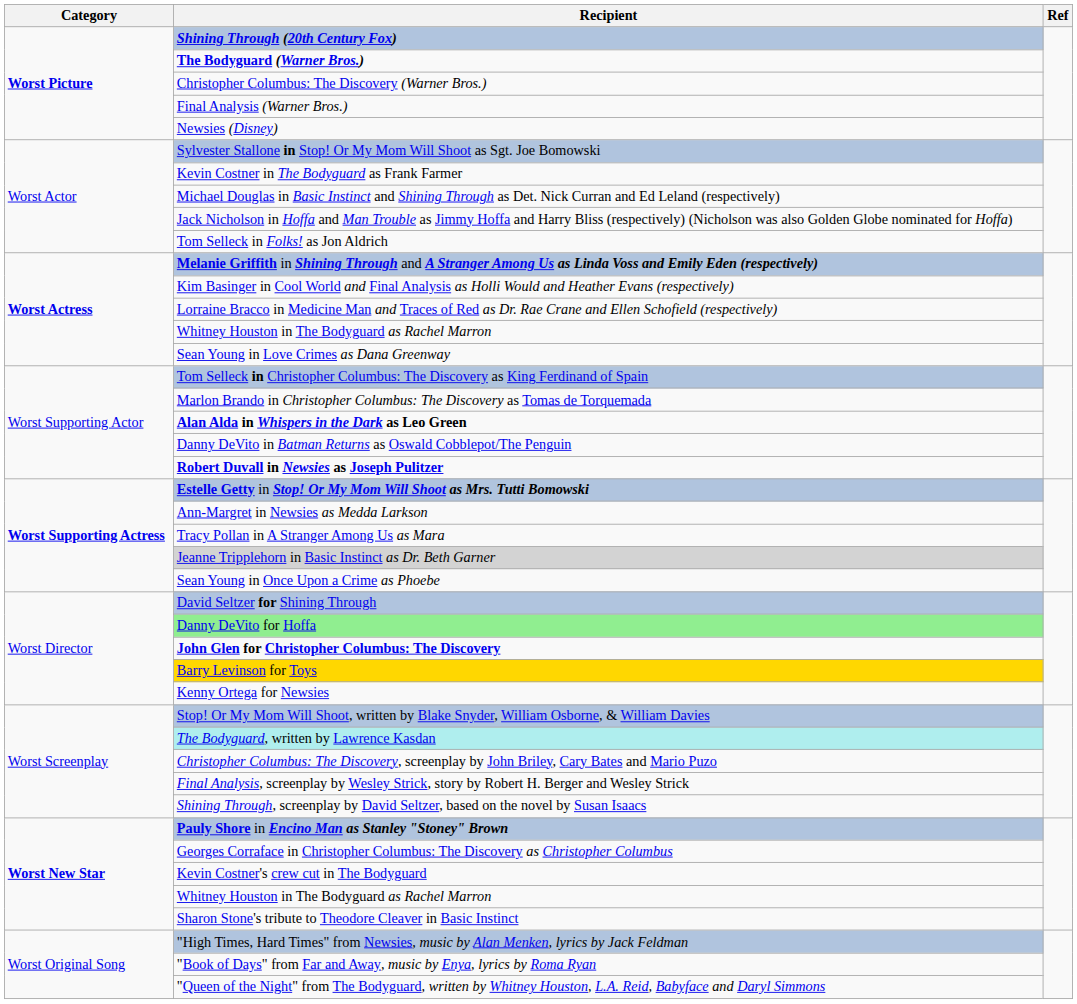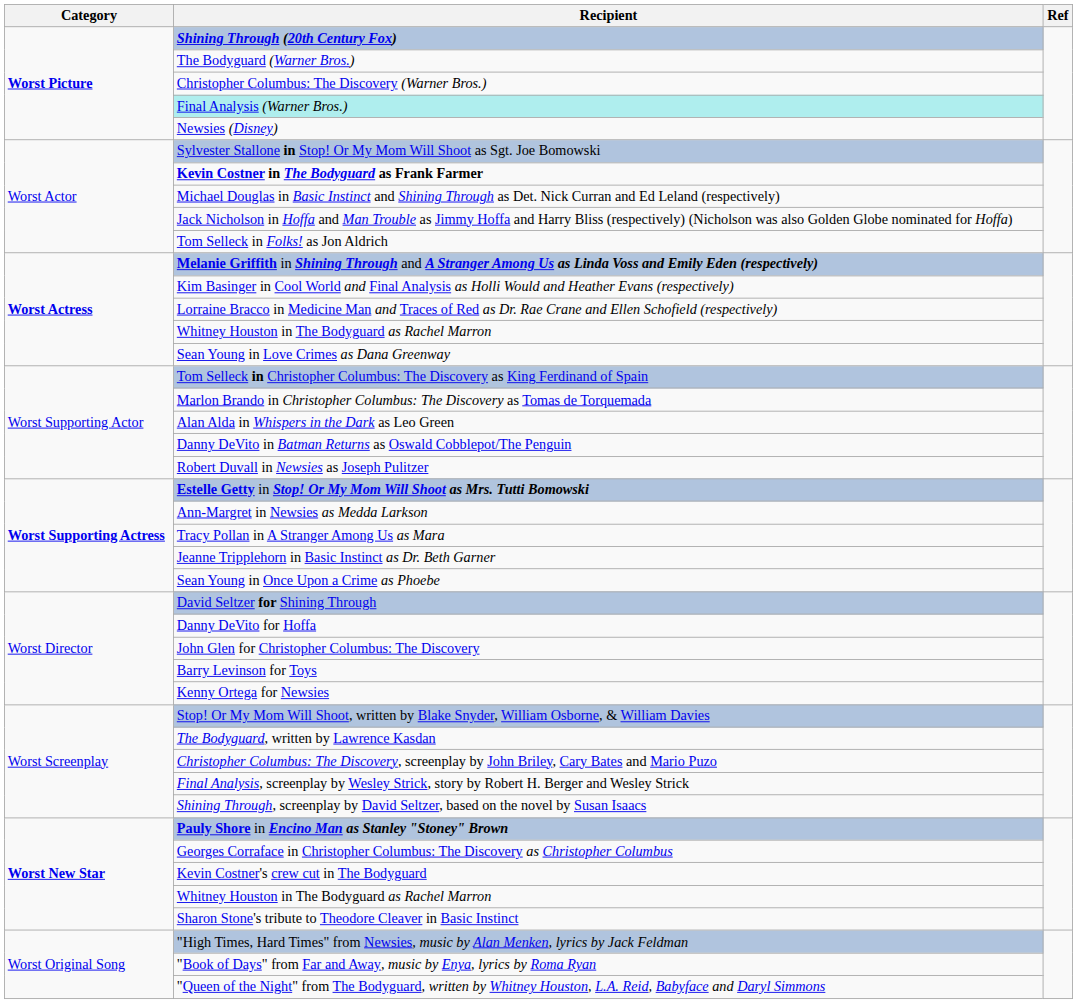(270, 60) bold -> (266, 60) normal
(262, 106) no background -> (262, 106) paleturquoise background
(320, 173) normal -> (330, 173) bold
(322, 422) bold -> (315, 422) normal
(310, 467) bold -> (303, 467) normal
(336, 557) lightgrey background -> (336, 557) no background
(246, 625) lightgreen background -> (246, 625) no background
(339, 648) bold -> (328, 648) normal
(247, 670) gold background -> (247, 670) no background
(306, 738) paleturquoise background -> (306, 738) no background
